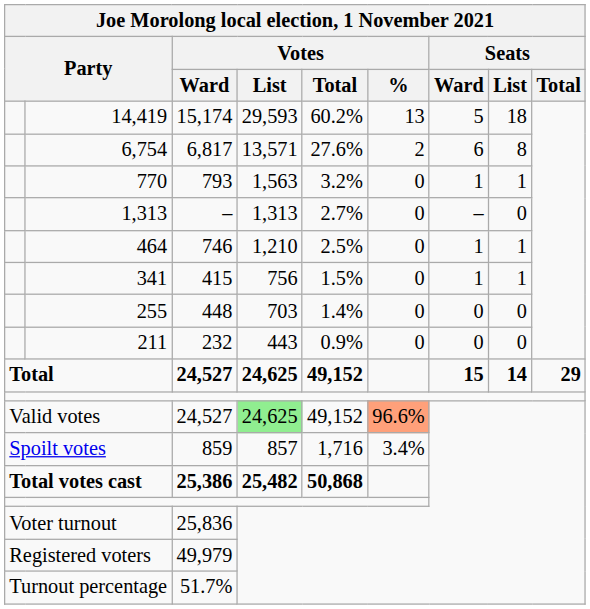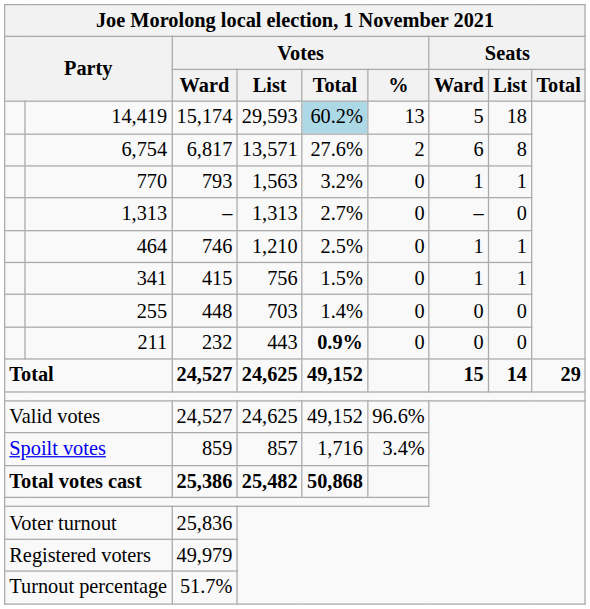(337, 117) no background -> (337, 117) lightblue background
(342, 342) normal -> (340, 342) bold
(270, 416) lightgreen background -> (270, 416) no background
(398, 416) lightsalmon background -> (398, 416) no background
